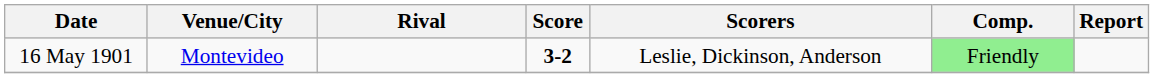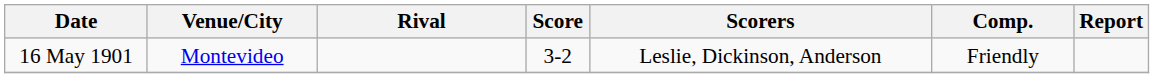(558, 55) bold -> (558, 55) normal
(1003, 55) lightgreen background -> (1003, 55) no background
